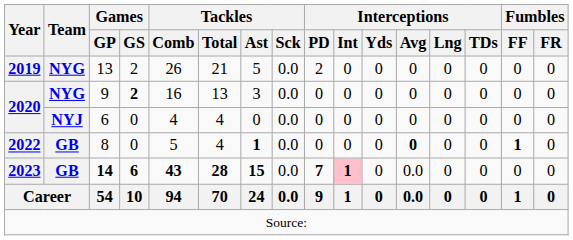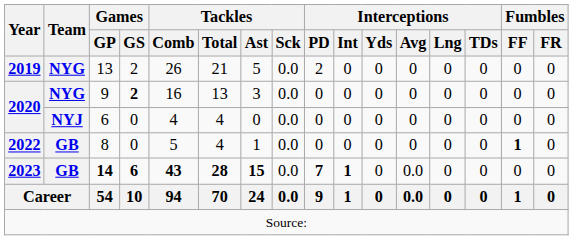(256, 145) bold -> (256, 145) normal
(413, 145) bold -> (413, 145) normal
(347, 171) pink background -> (347, 171) no background
